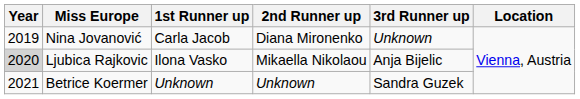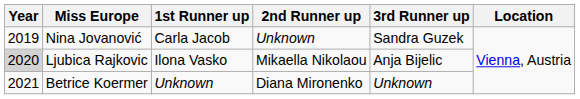(309, 38) Diana Mironenko -> (285, 38) Unknown
(403, 38) Unknown -> (418, 38) Sandra Guzek
(285, 83) Unknown -> (309, 83) Diana Mironenko
(418, 83) Sandra Guzek -> (403, 83) Unknown
